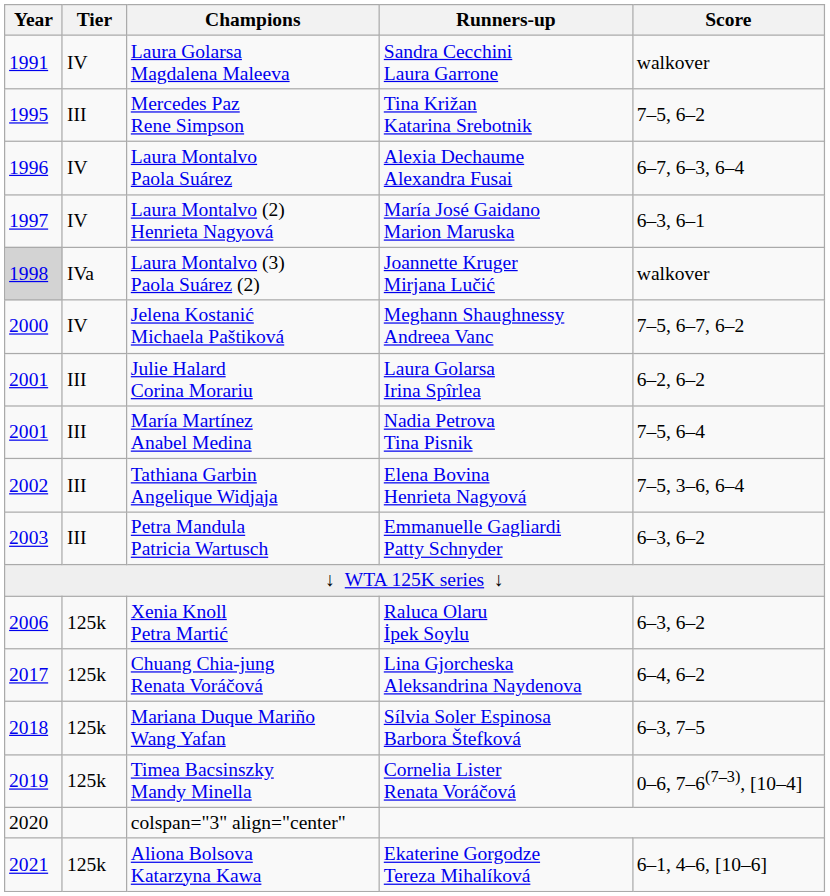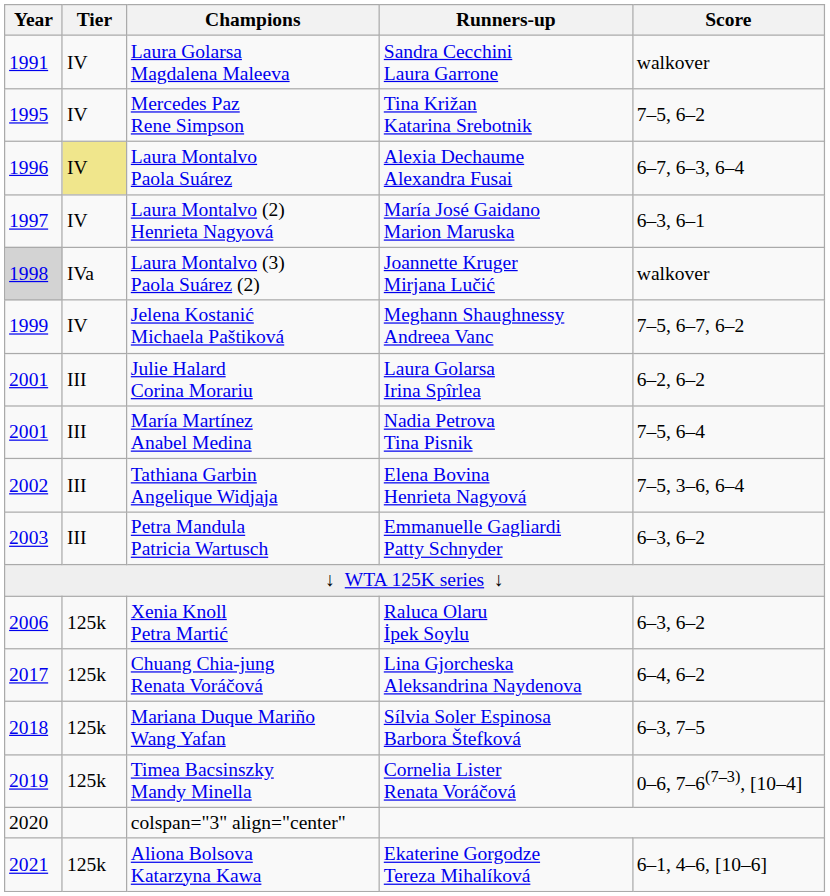(77, 114) III -> (77, 114) IV
(77, 167) no background -> (77, 167) khaki background
(29, 326) 2000 -> (29, 326) 1999
